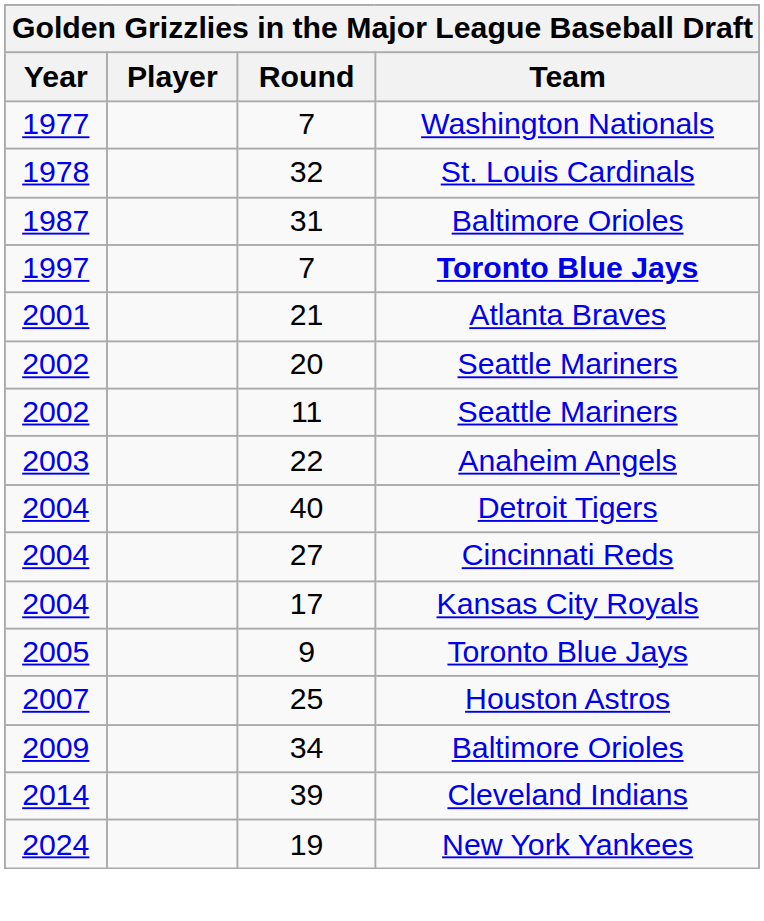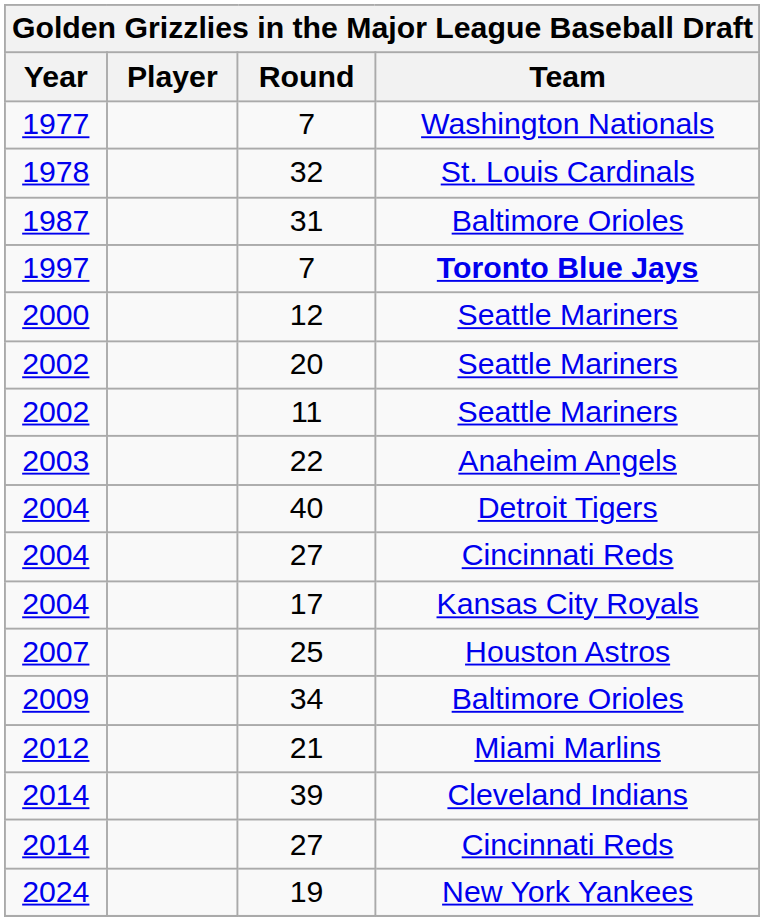+ row: (56, 316)
- row: (56, 316)
- row: (56, 651)
+ row: (56, 747)
+ row: (56, 843)
